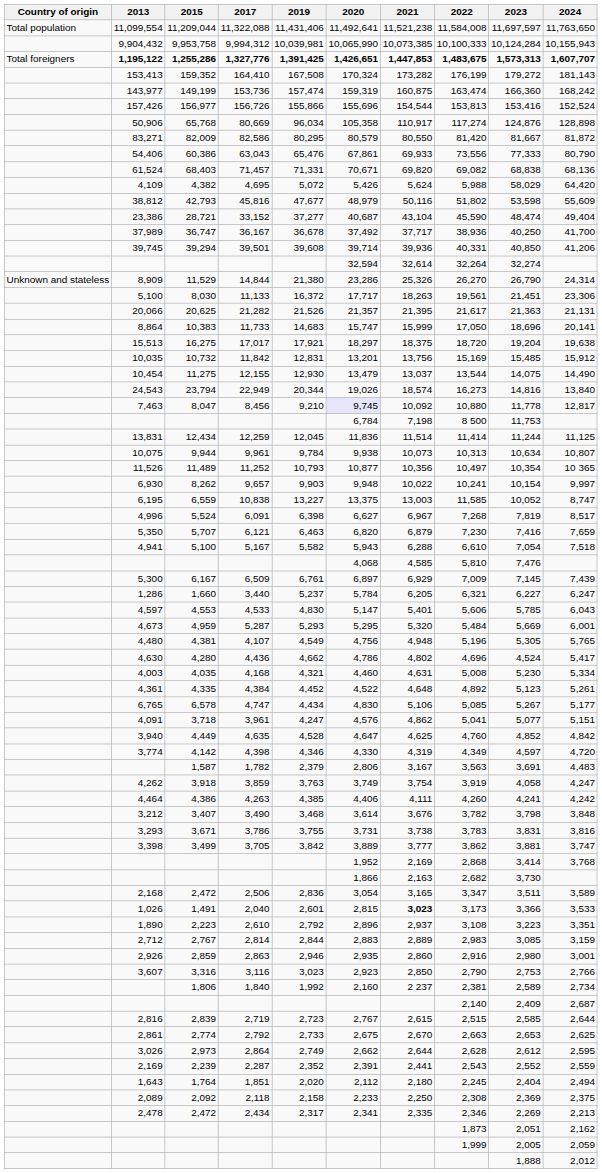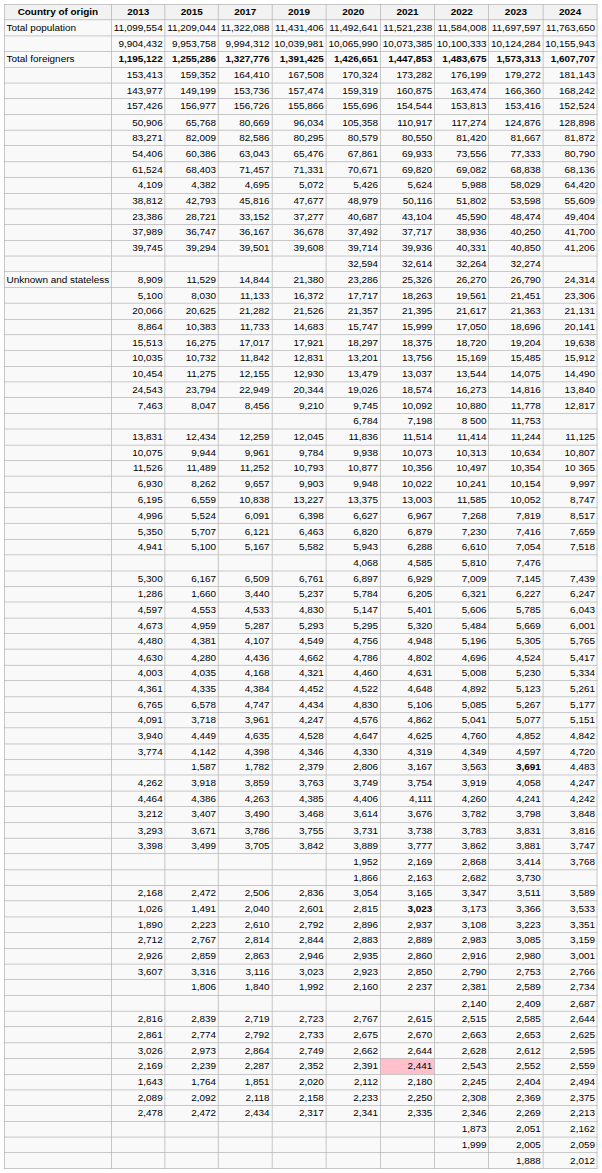(366, 405) lavender background -> (366, 405) no background
(528, 767) normal -> (528, 767) bold
(420, 1066) no background -> (420, 1066) pink background
